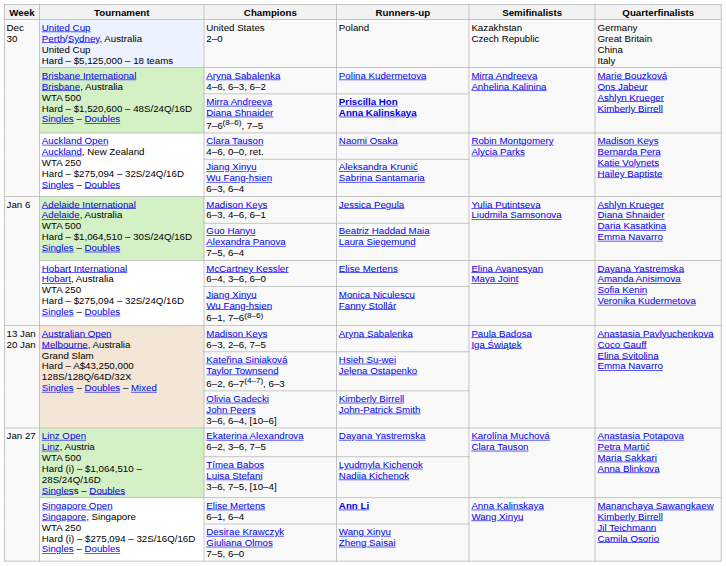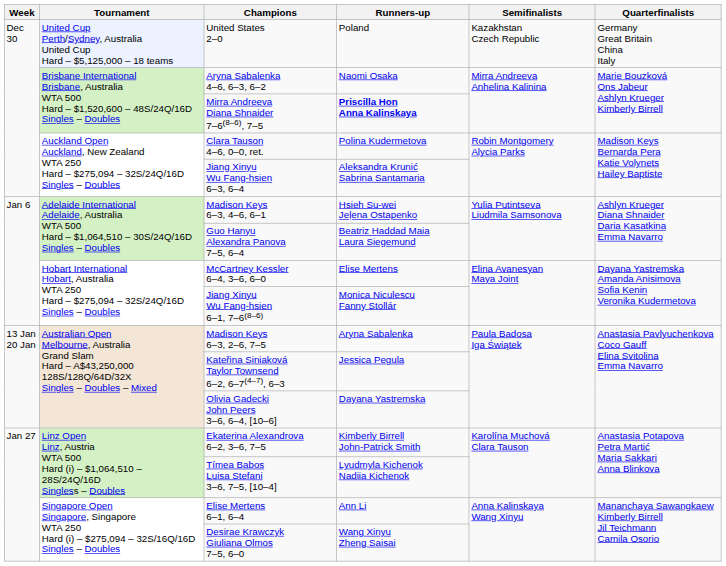(383, 76) Polina Kudermetova -> (368, 76) Naomi Osaka
(368, 141) Naomi Osaka -> (383, 141) Polina Kudermetova
(372, 204) Jessica Pegula -> (378, 210) Hsieh Su-wei Jeļena Ostapenko
(378, 365) Hsieh Su-wei Jeļena Ostapenko -> (372, 360) Jessica Pegula
(380, 404) Kimberly Birrell John-Patrick Smith -> (382, 399) Dayana Yastremska
(382, 436) Dayana Yastremska -> (380, 441) Kimberly Birrell John-Patrick Smith
(354, 506) bold -> (353, 506) normal
